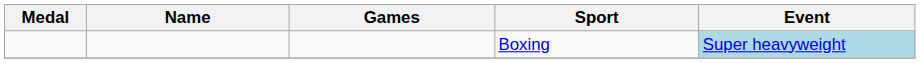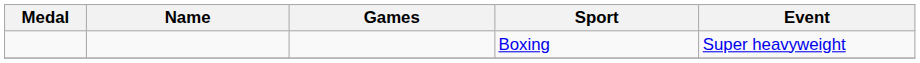(774, 44) lightblue background -> (774, 44) no background
